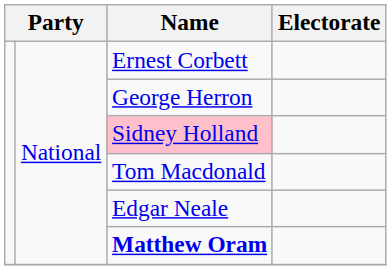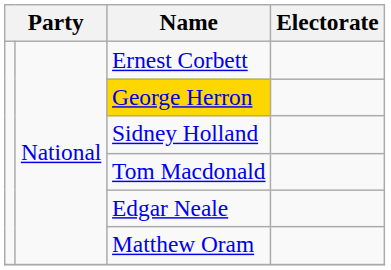(182, 97) no background -> (182, 97) gold background
(185, 134) pink background -> (185, 134) no background
(190, 245) bold -> (183, 245) normal
